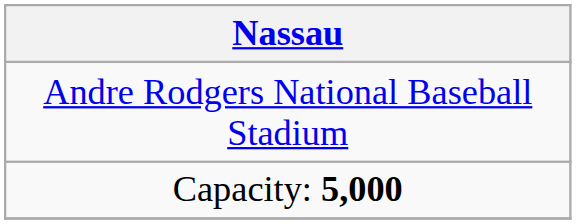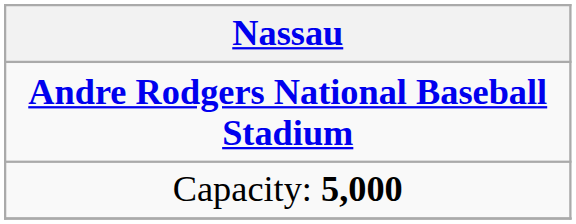(288, 111) normal -> (288, 111) bold
